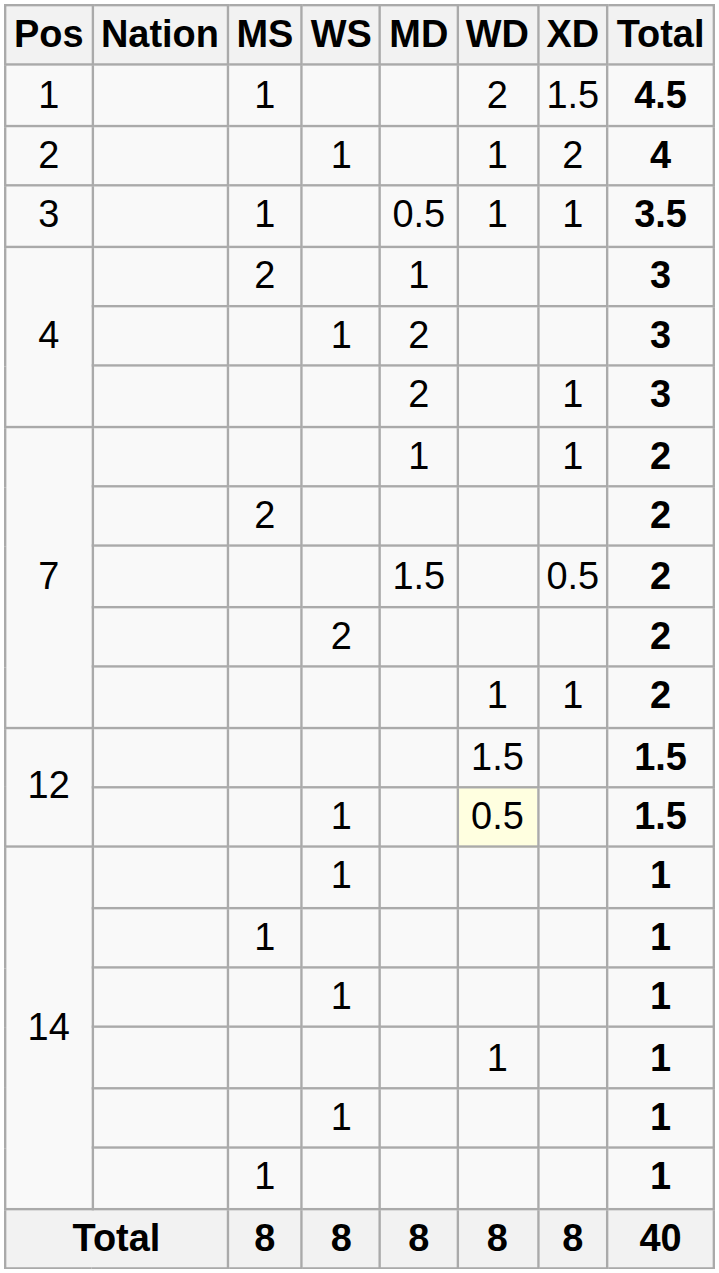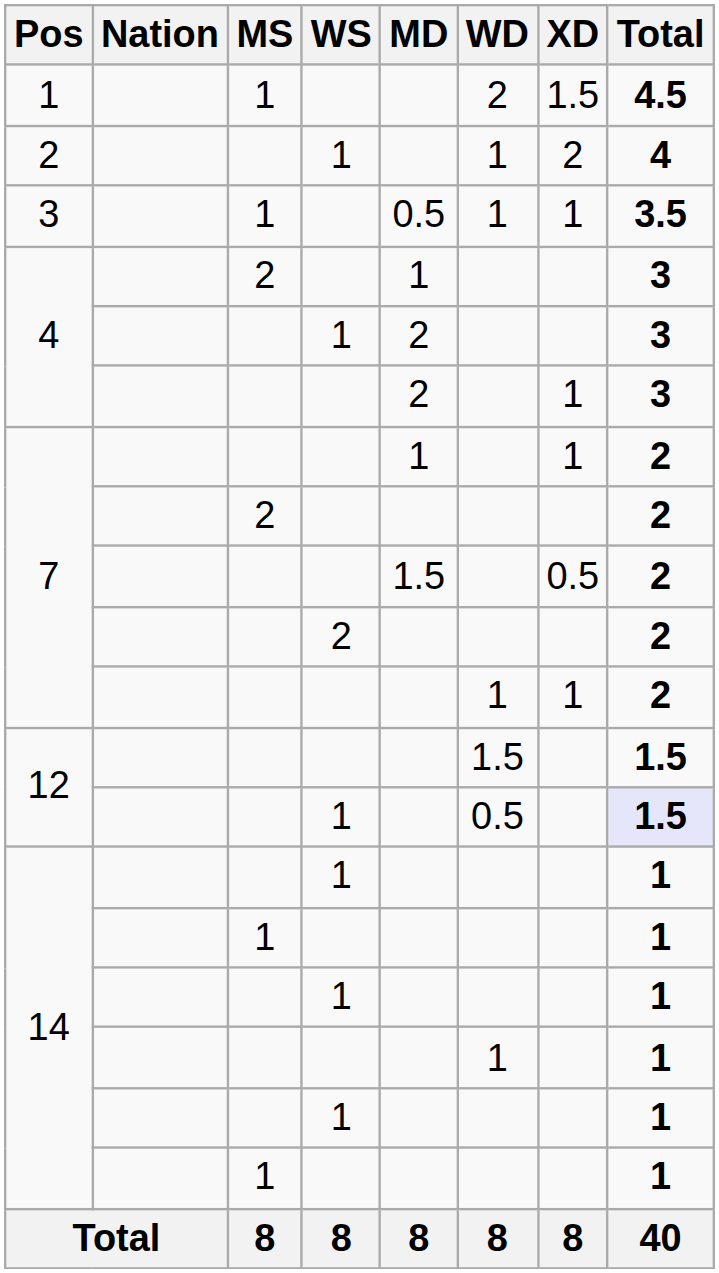(497, 816) lightyellow background -> (497, 816) no background
(661, 816) no background -> (661, 816) lavender background
